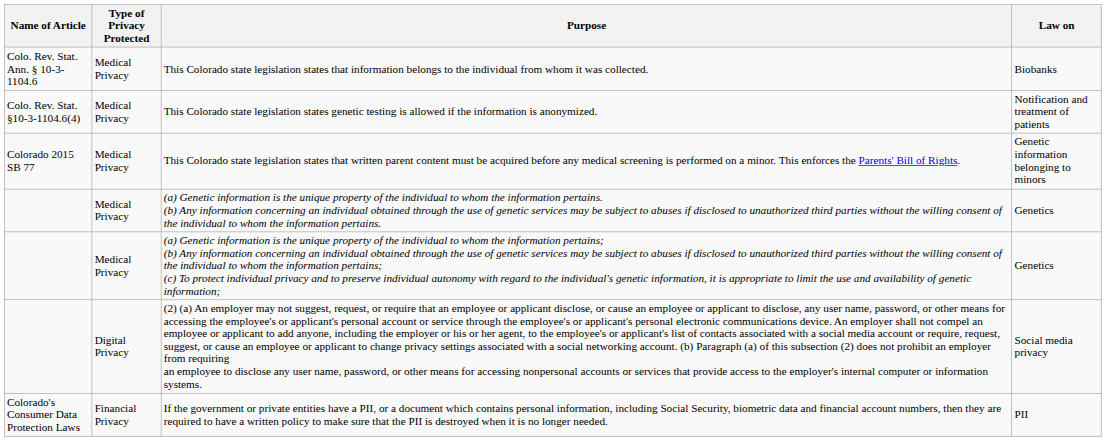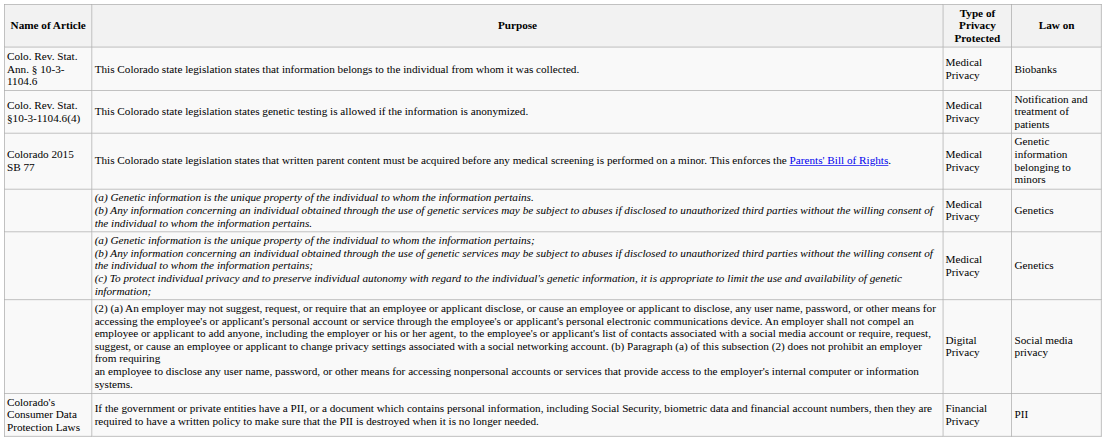columns swapped: (587, 25) <-> (127, 25)
